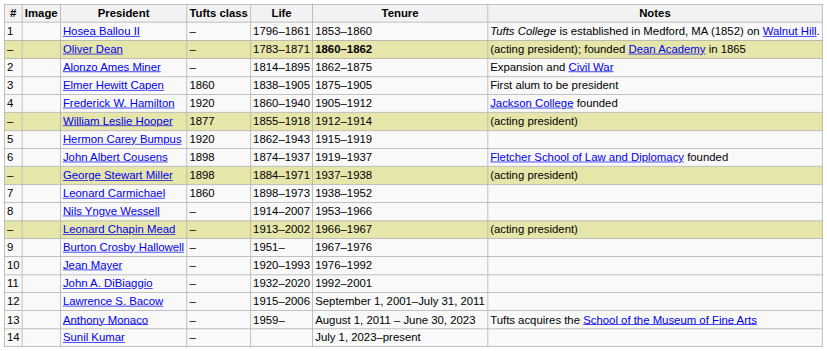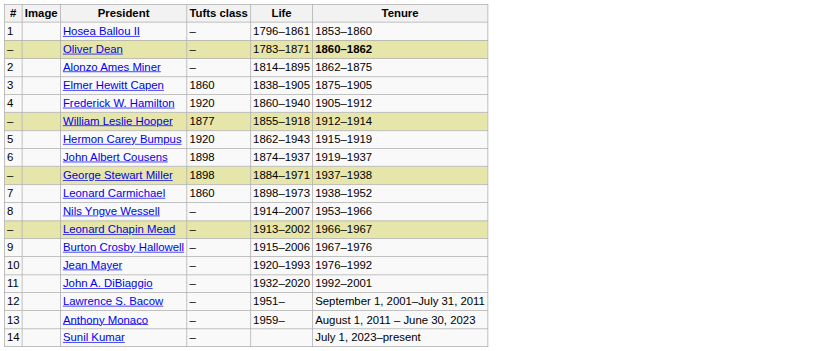- column: (655, 13)
(269, 247) 1951– -> (282, 247) 1915–2006
(282, 301) 1915–2006 -> (269, 301) 1951–
